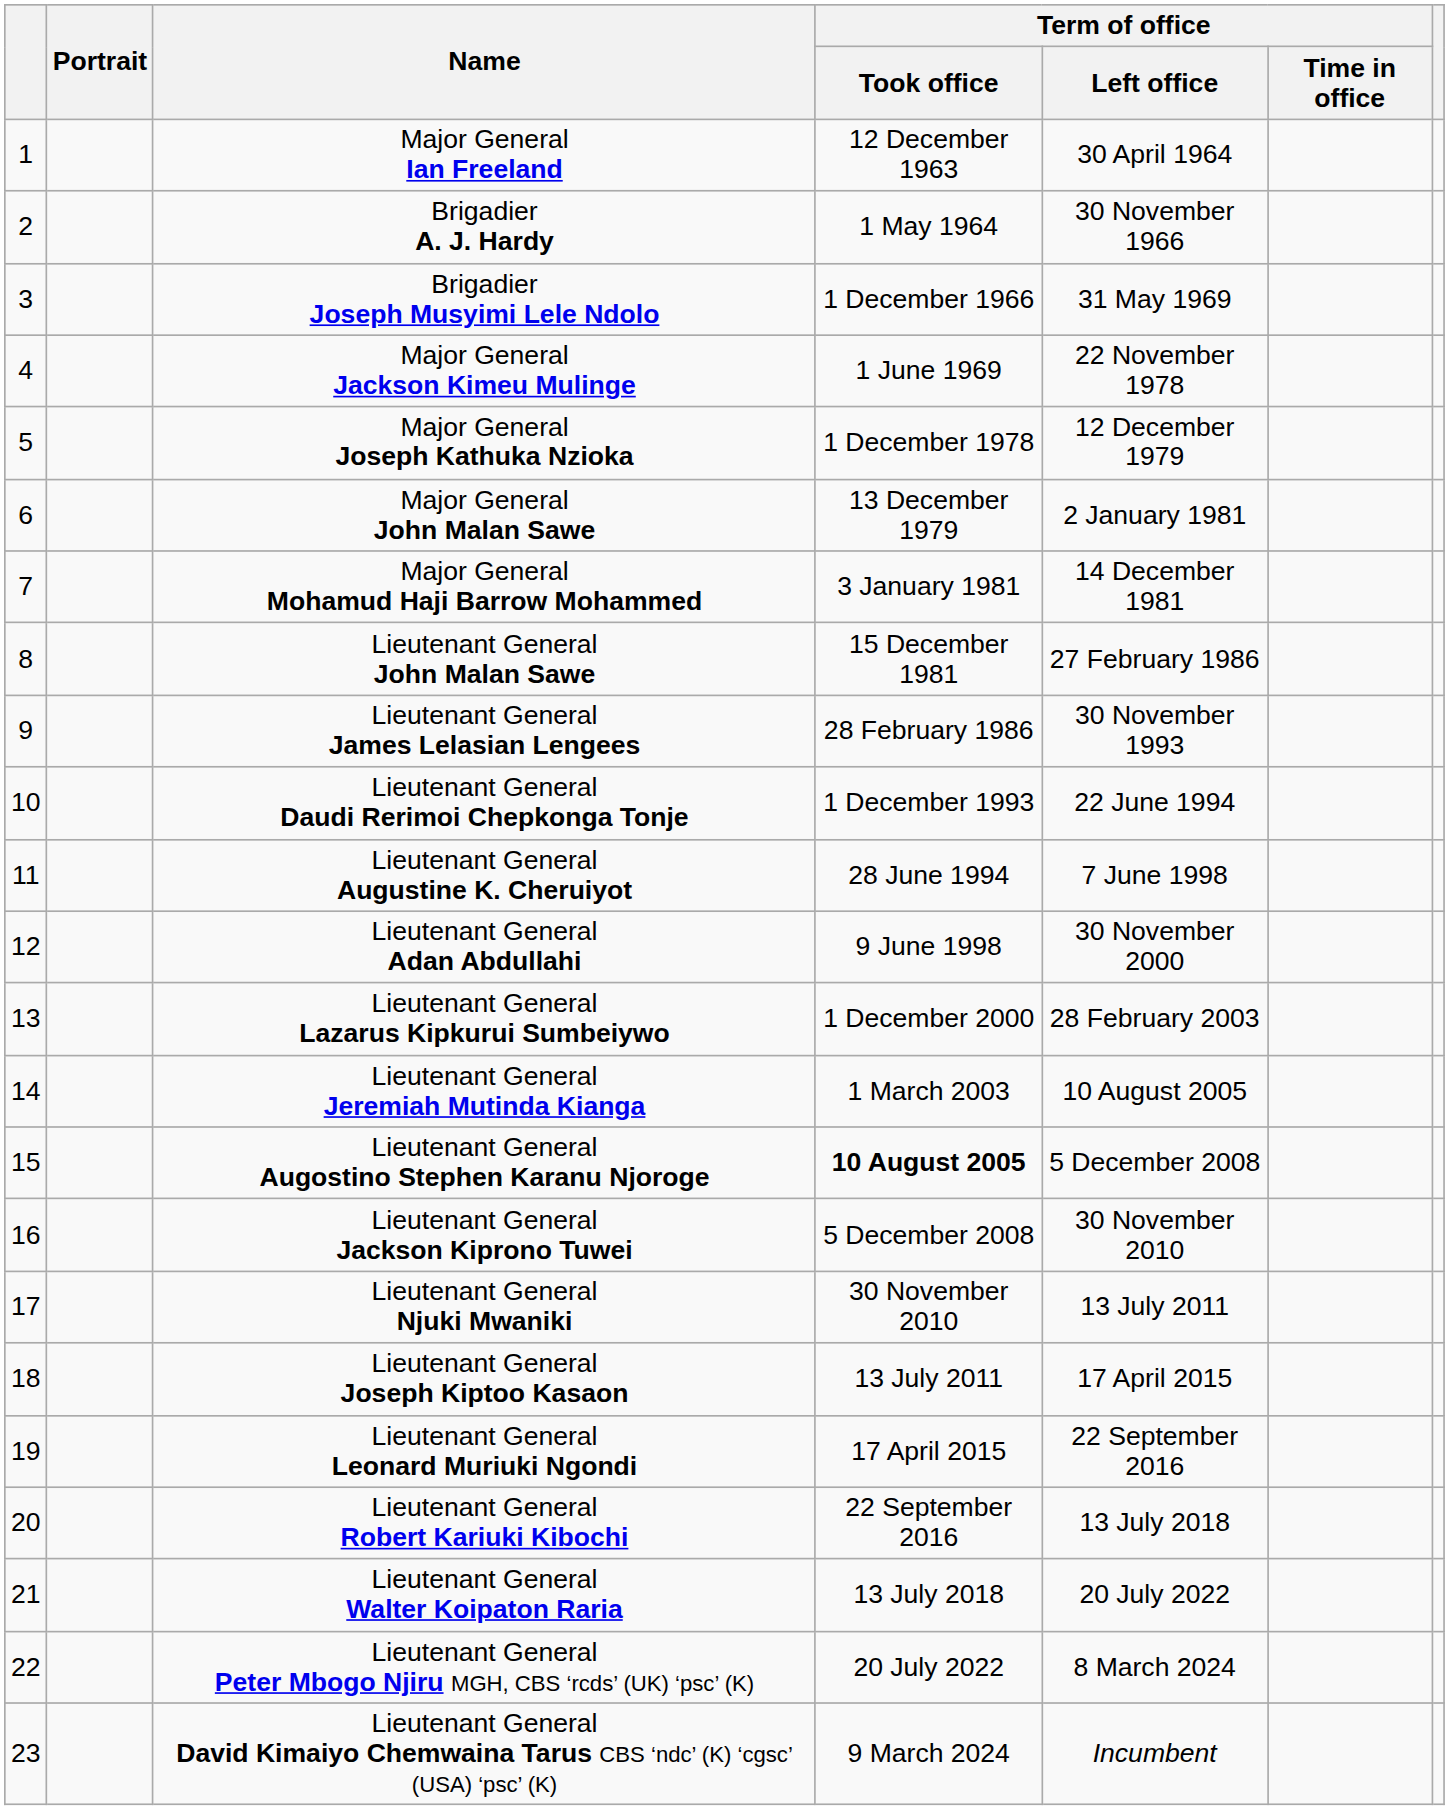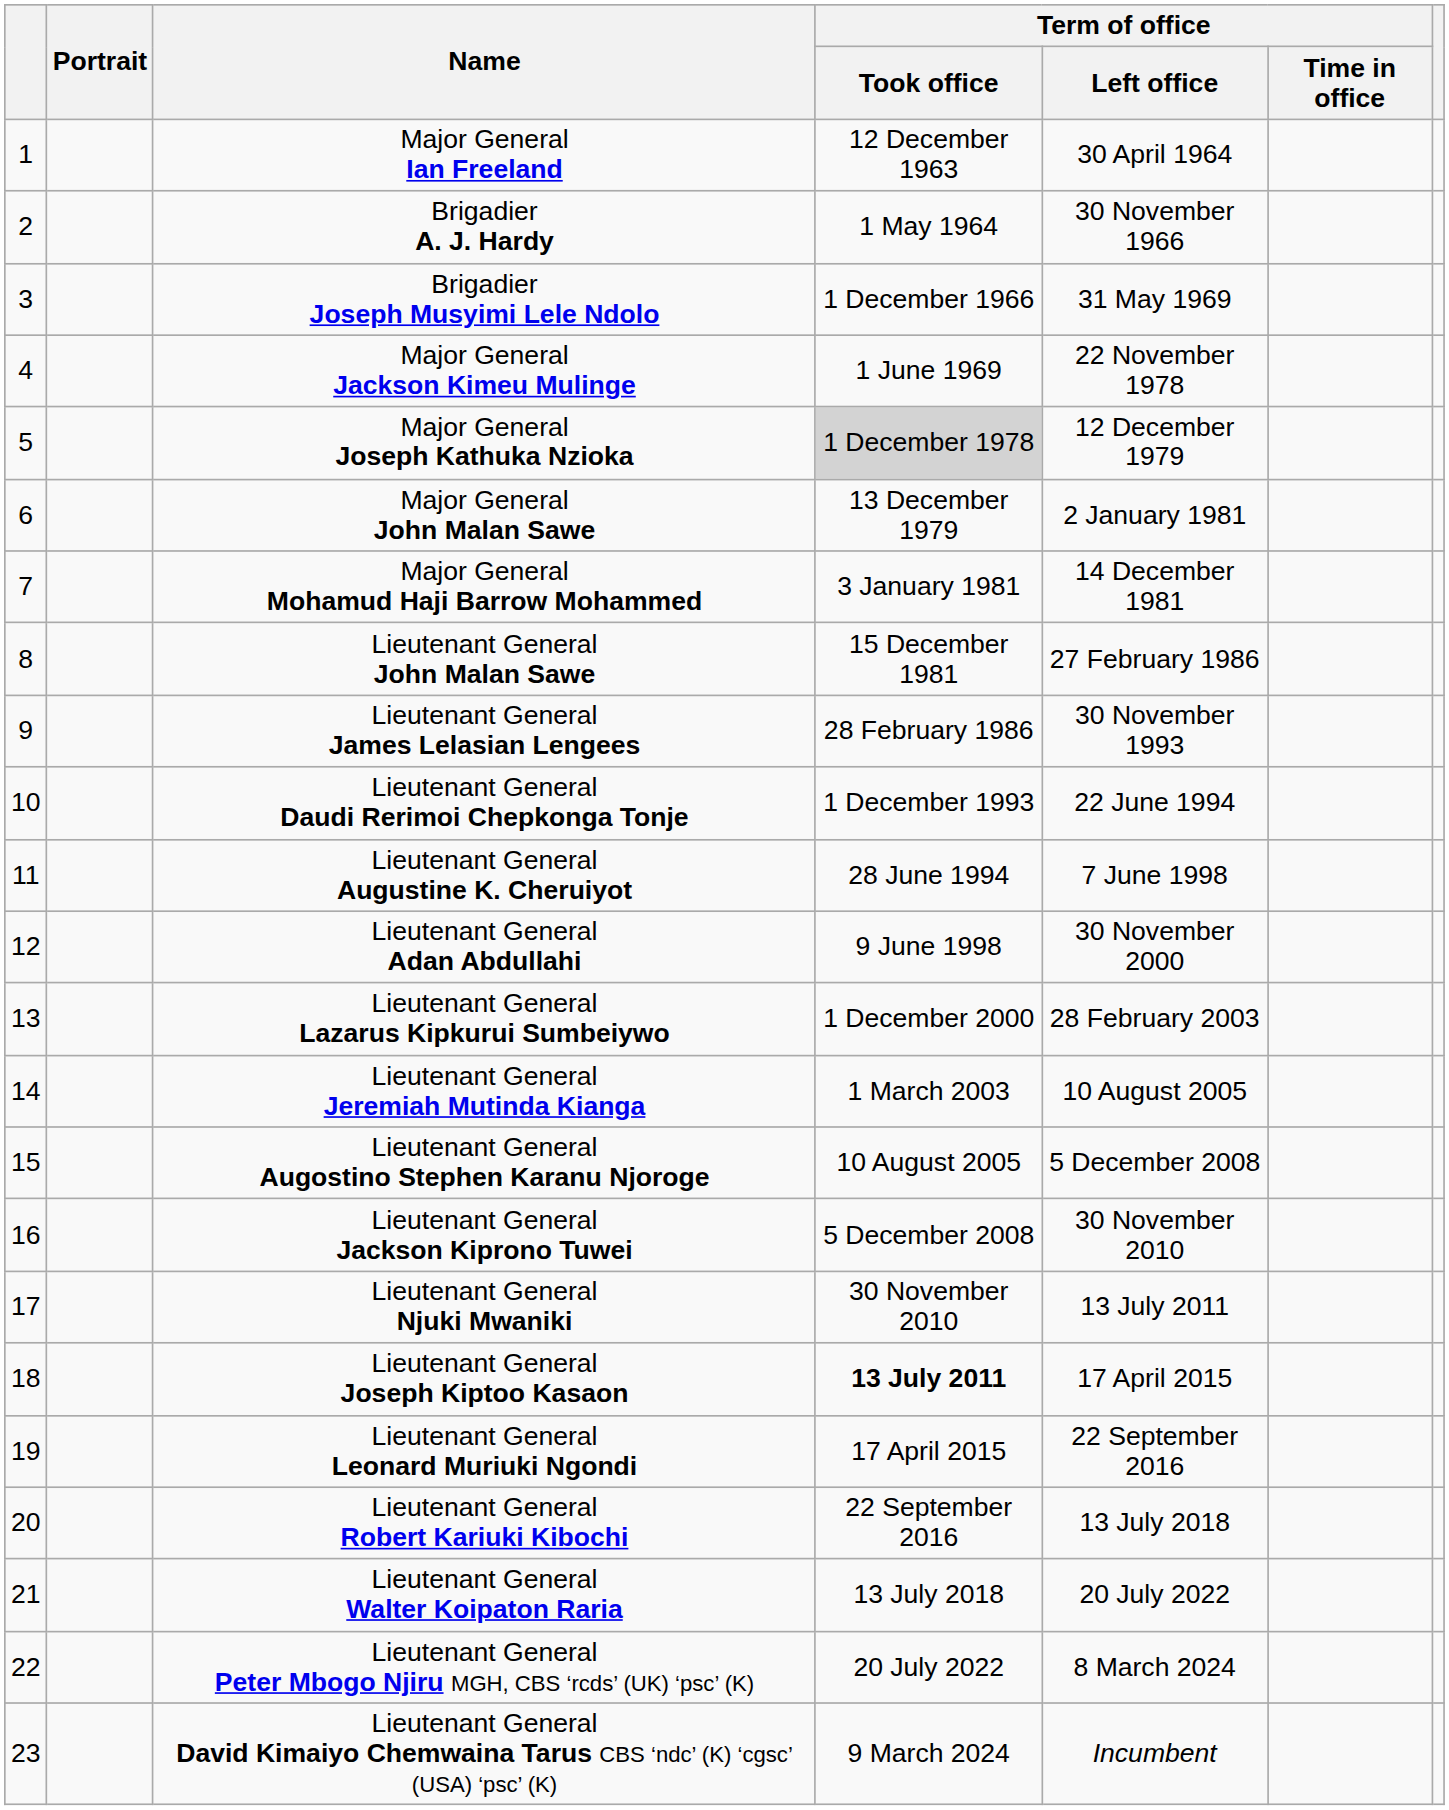(929, 442) no background -> (929, 442) lightgrey background
(929, 1162) bold -> (929, 1162) normal
(929, 1378) normal -> (929, 1378) bold
